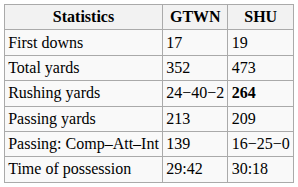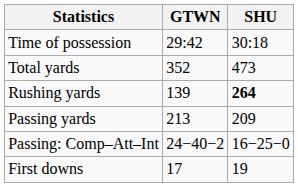rows swapped: (46, 42) <-> (70, 169)
(195, 93) 24−40−2 -> (178, 93) 139
(178, 144) 139 -> (195, 144) 24−40−2
